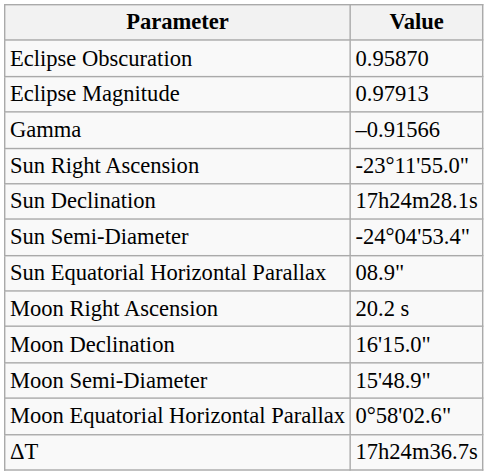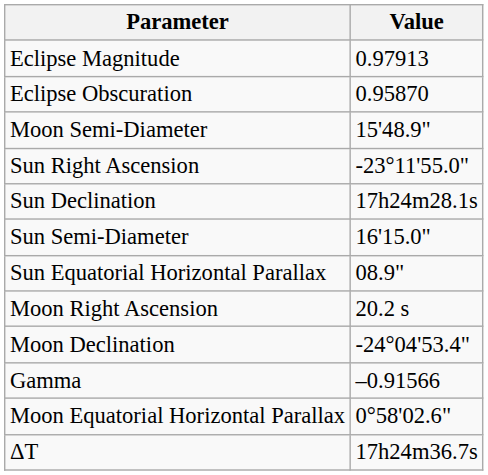rows swapped: (95, 93) <-> (101, 58)
rows swapped: (46, 129) <-> (109, 380)
(413, 237) -24°04'53.4" -> (393, 237) 16'15.0"
(393, 344) 16'15.0" -> (413, 344) -24°04'53.4"
